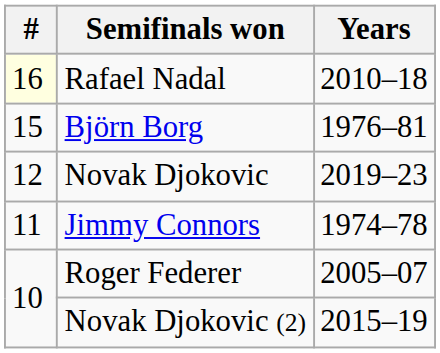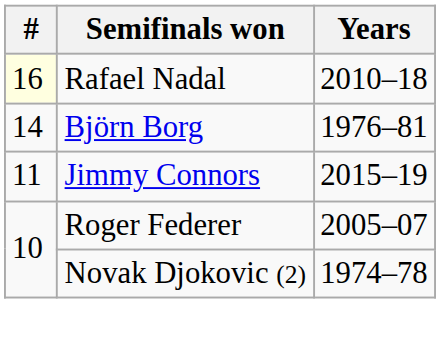(27, 127) 15 -> (27, 127) 14
- row: (167, 175)
(374, 224) 1974–78 -> (374, 175) 2015–19
(374, 321) 2015–19 -> (374, 273) 1974–78
